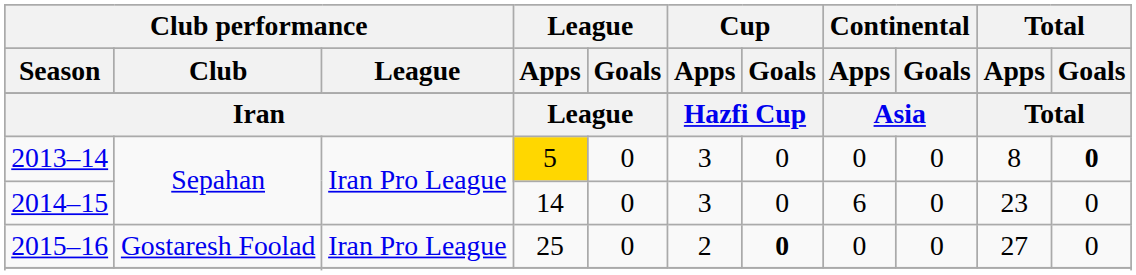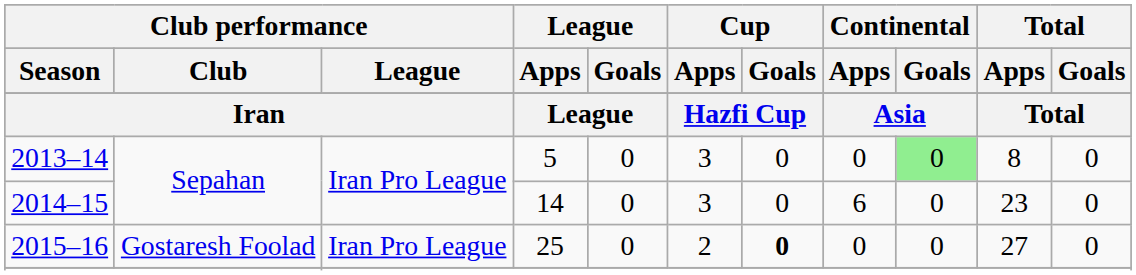(550, 158) gold background -> (550, 158) no background
(937, 158) no background -> (937, 158) lightgreen background
(1092, 158) bold -> (1092, 158) normal
